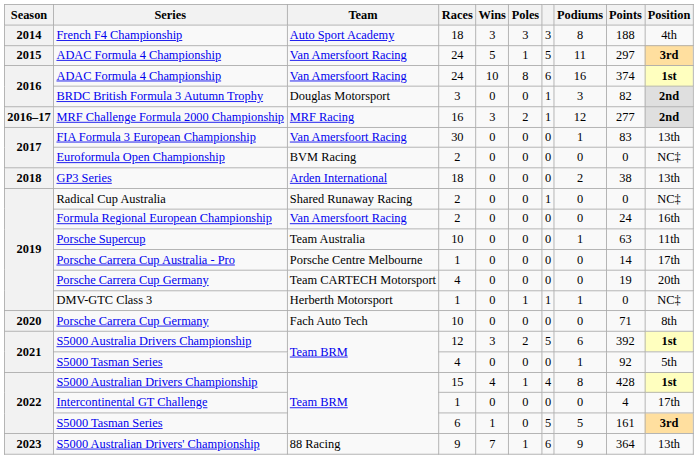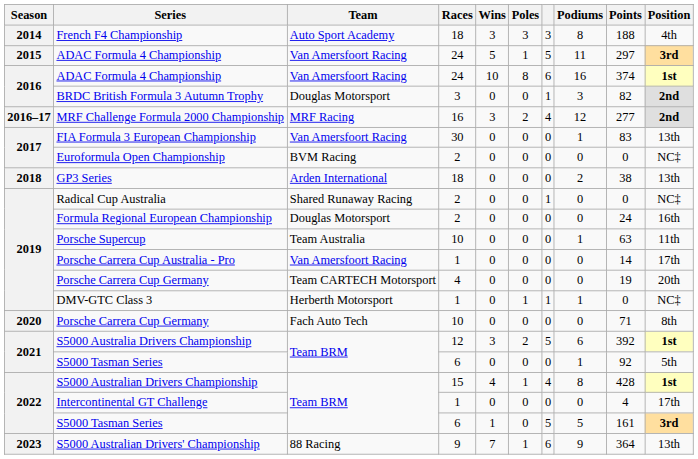(548, 117) 1 -> (548, 117) 4
(348, 219) Van Amersfoort Racing -> (340, 219) Douglas Motorsport
(356, 260) Porsche Centre Melbourne -> (348, 260) Van Amersfoort Racing
(457, 362) 4 -> (457, 362) 6
